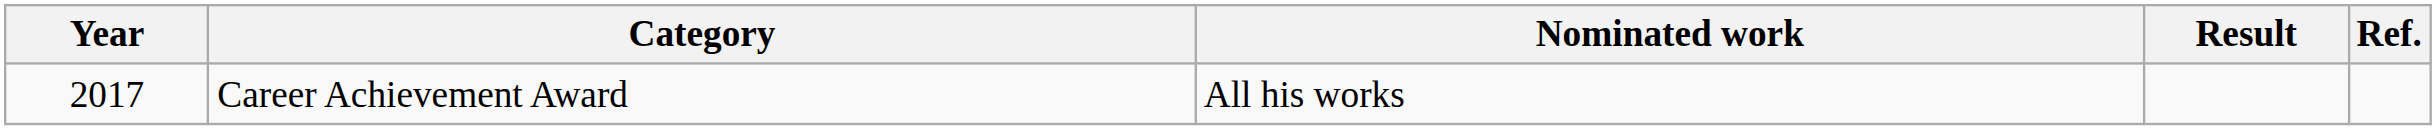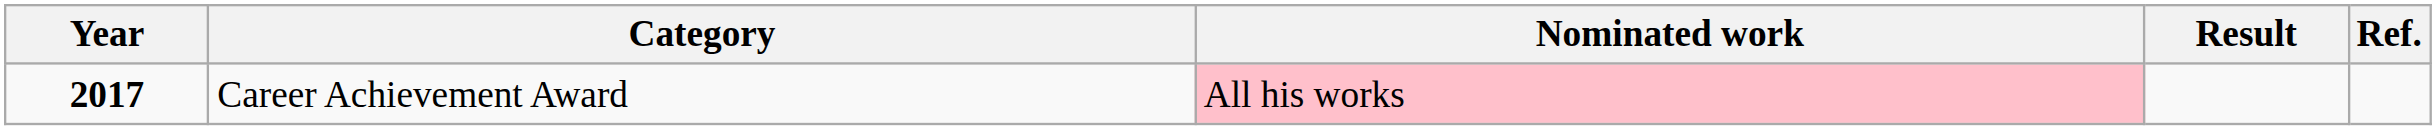(107, 93) normal -> (107, 93) bold
(1304, 93) no background -> (1304, 93) pink background
